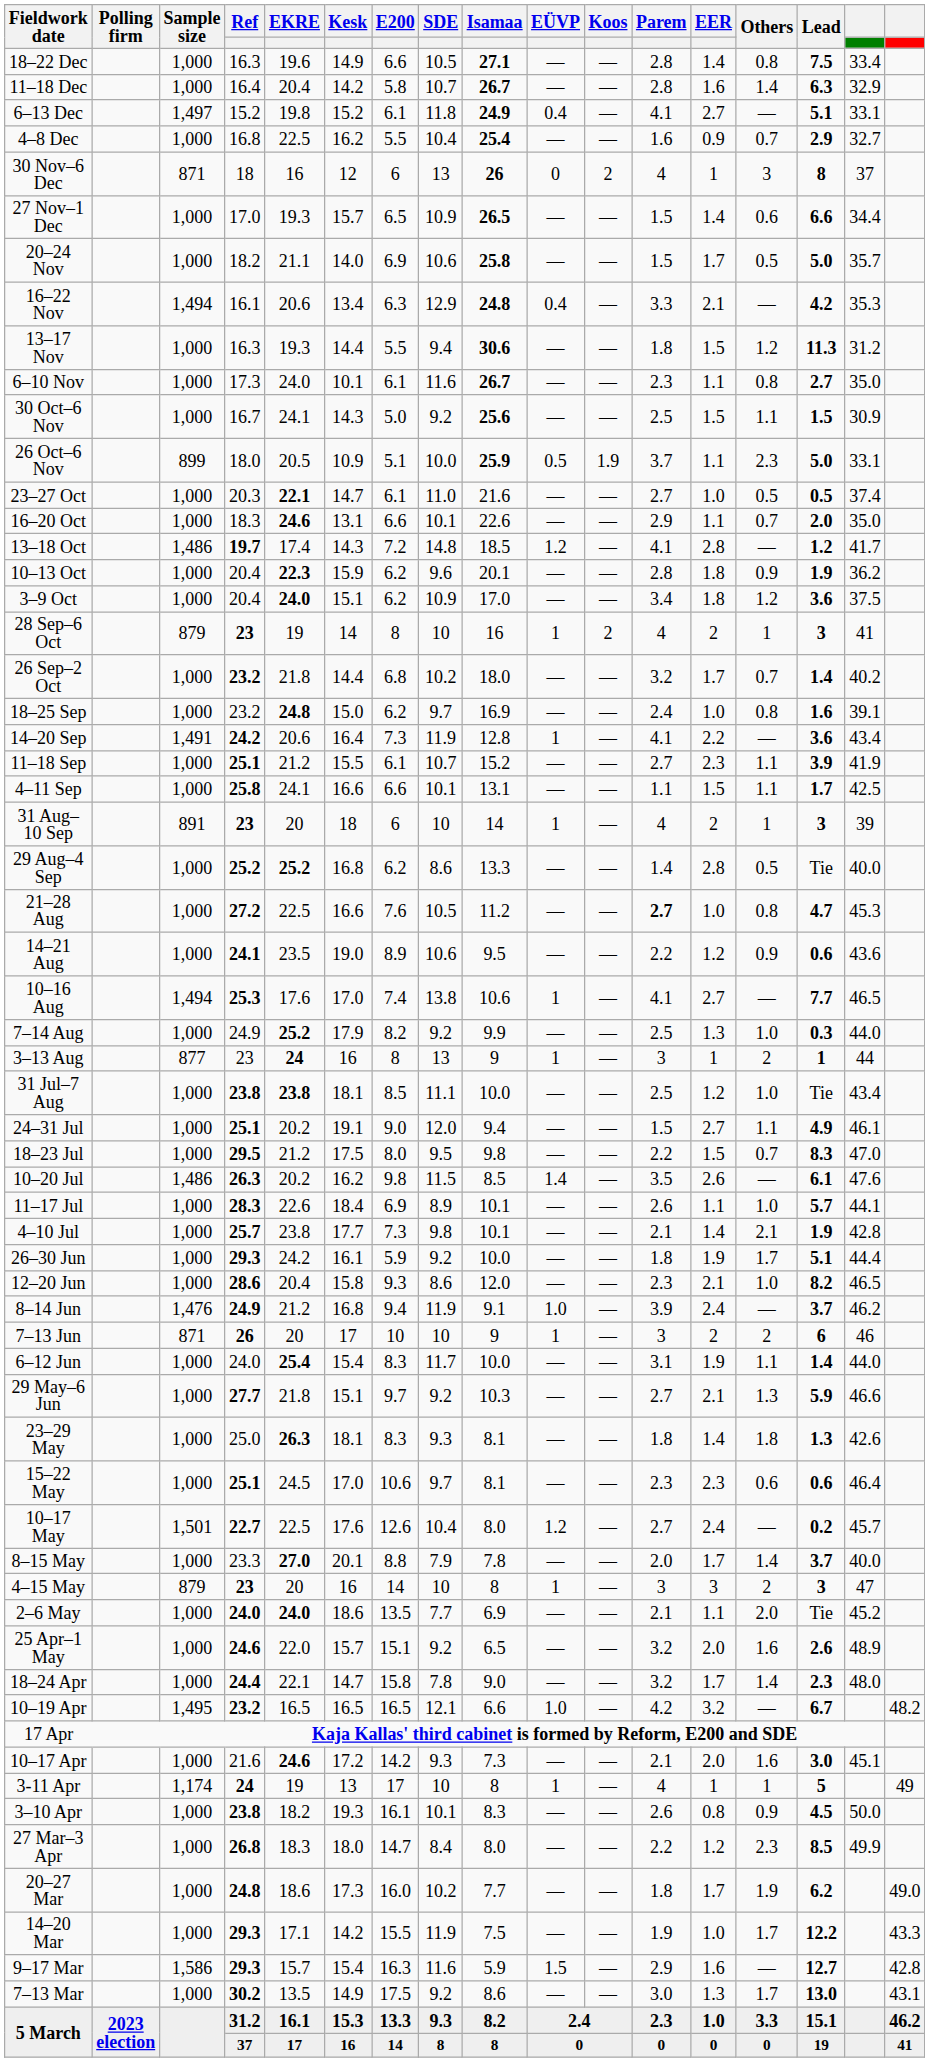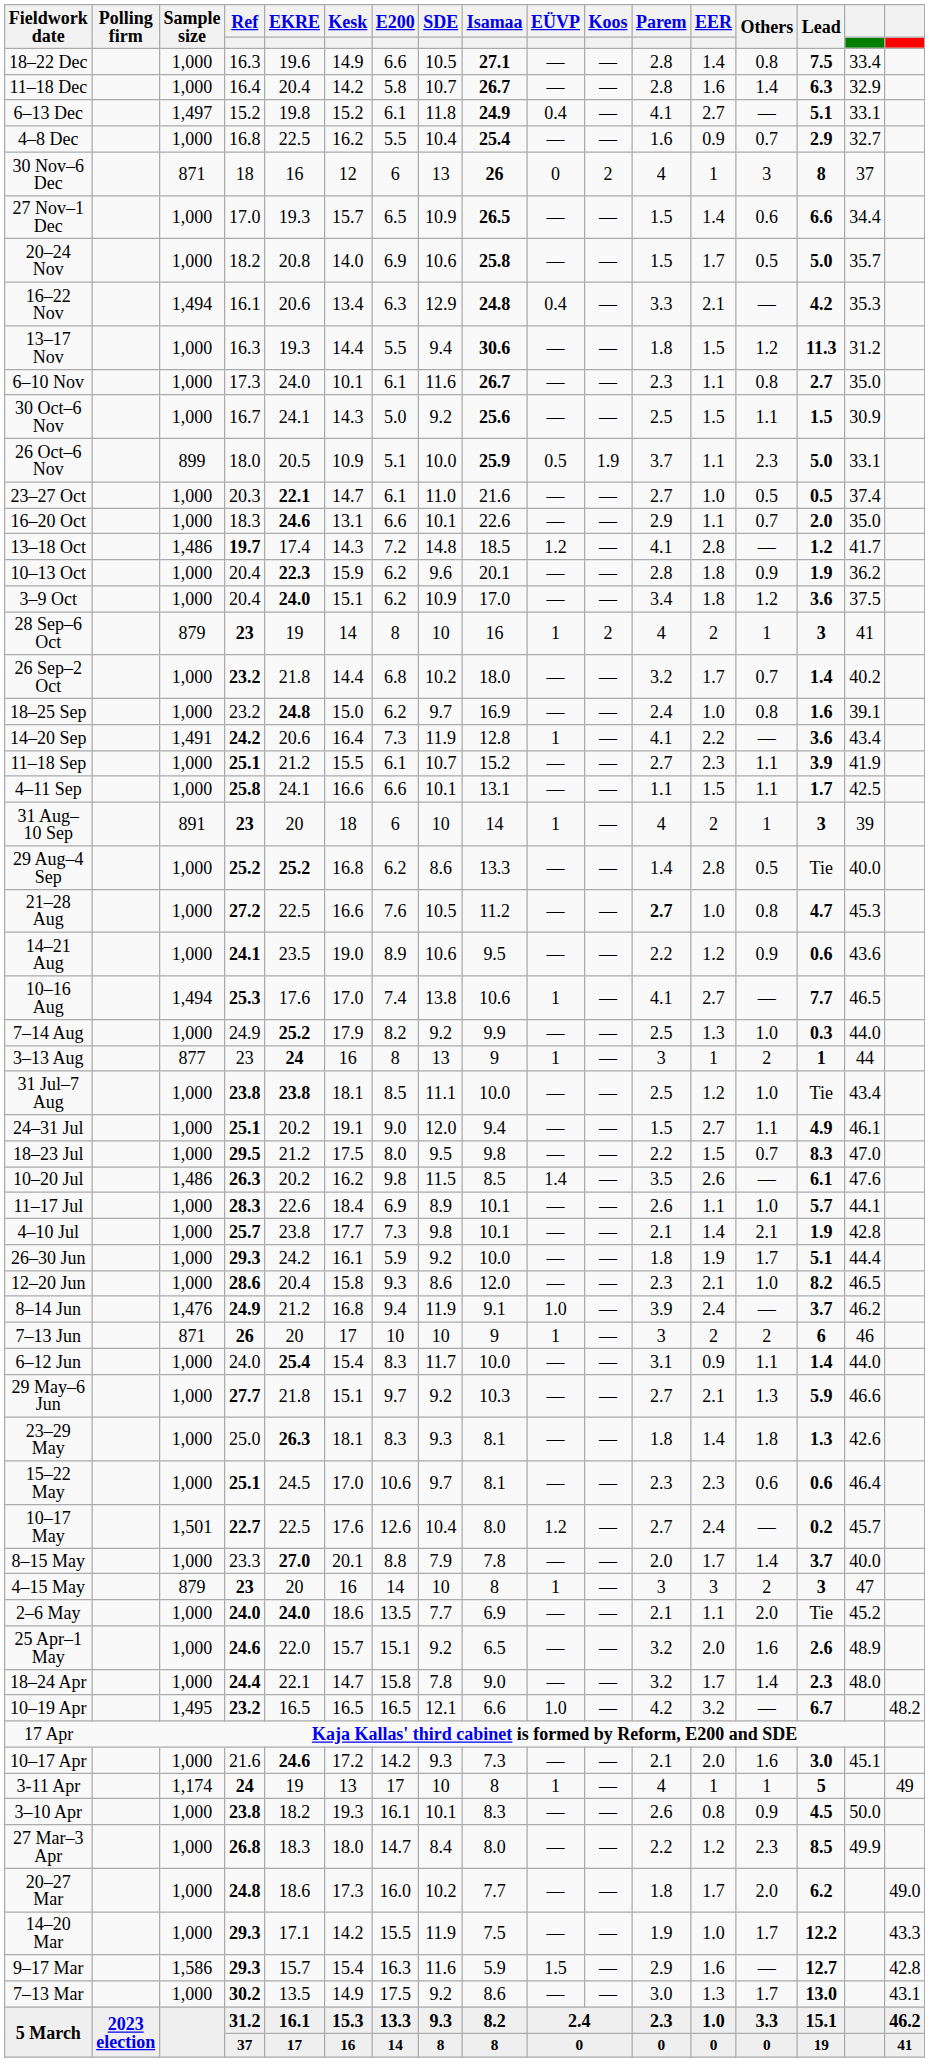(294, 261) 21.1 -> (294, 261) 20.8
(713, 1361) 1.9 -> (713, 1361) 0.9
(767, 1890) 1.9 -> (767, 1890) 2.0
